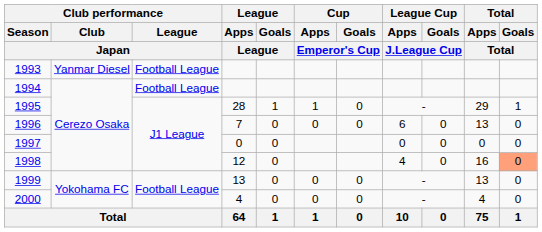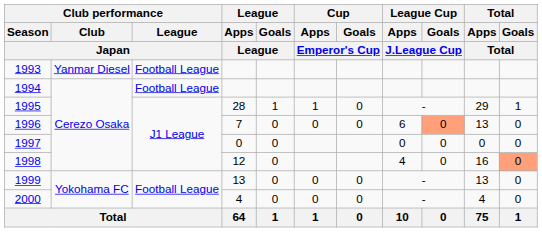(443, 124) no background -> (443, 124) lightsalmon background
